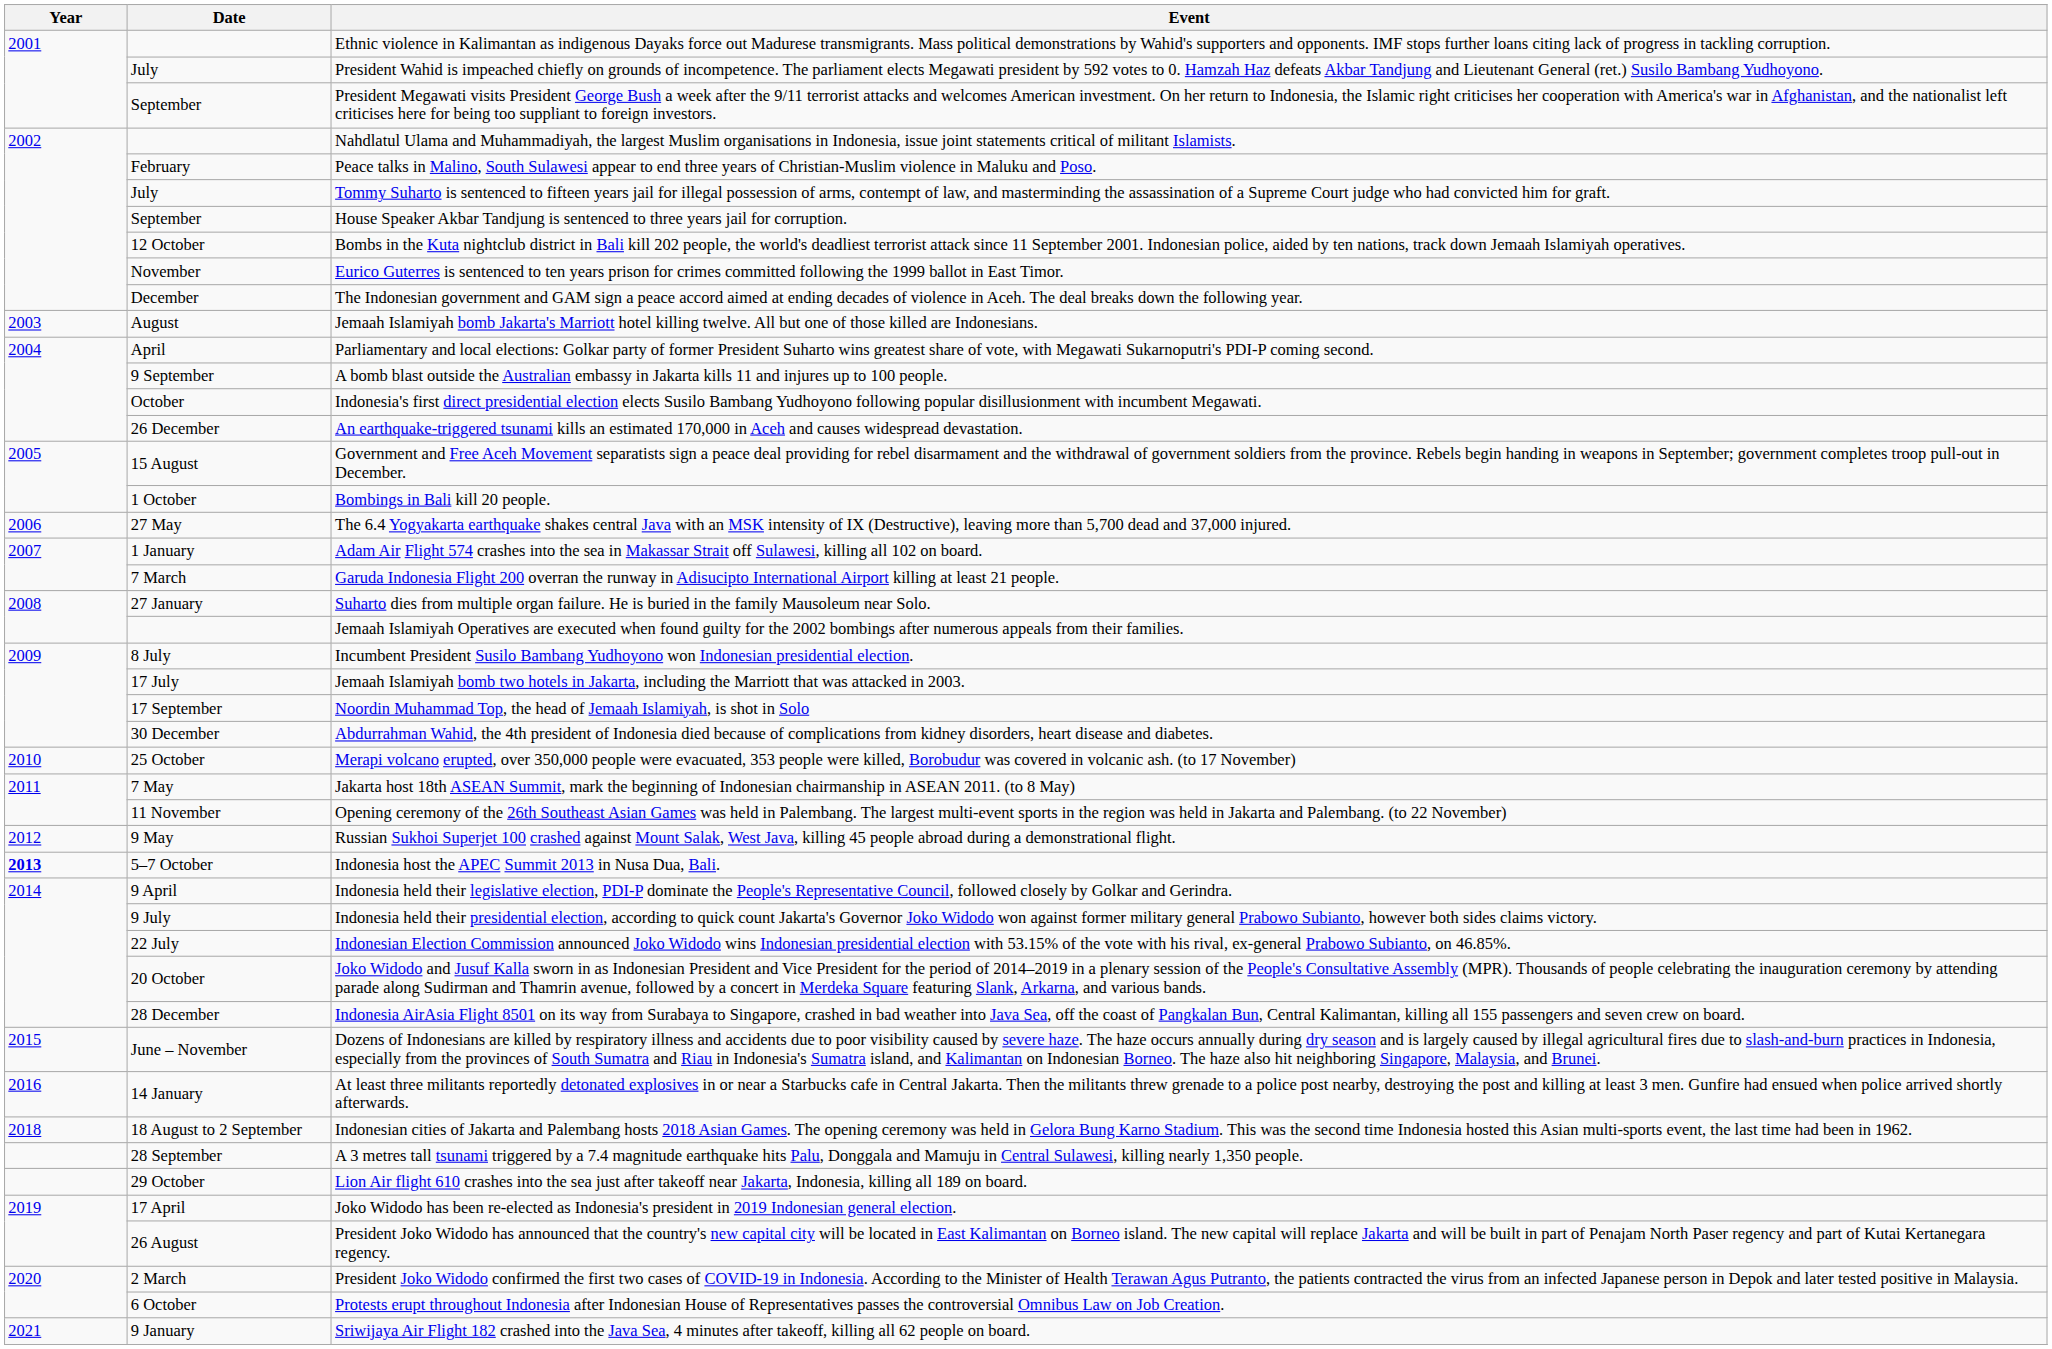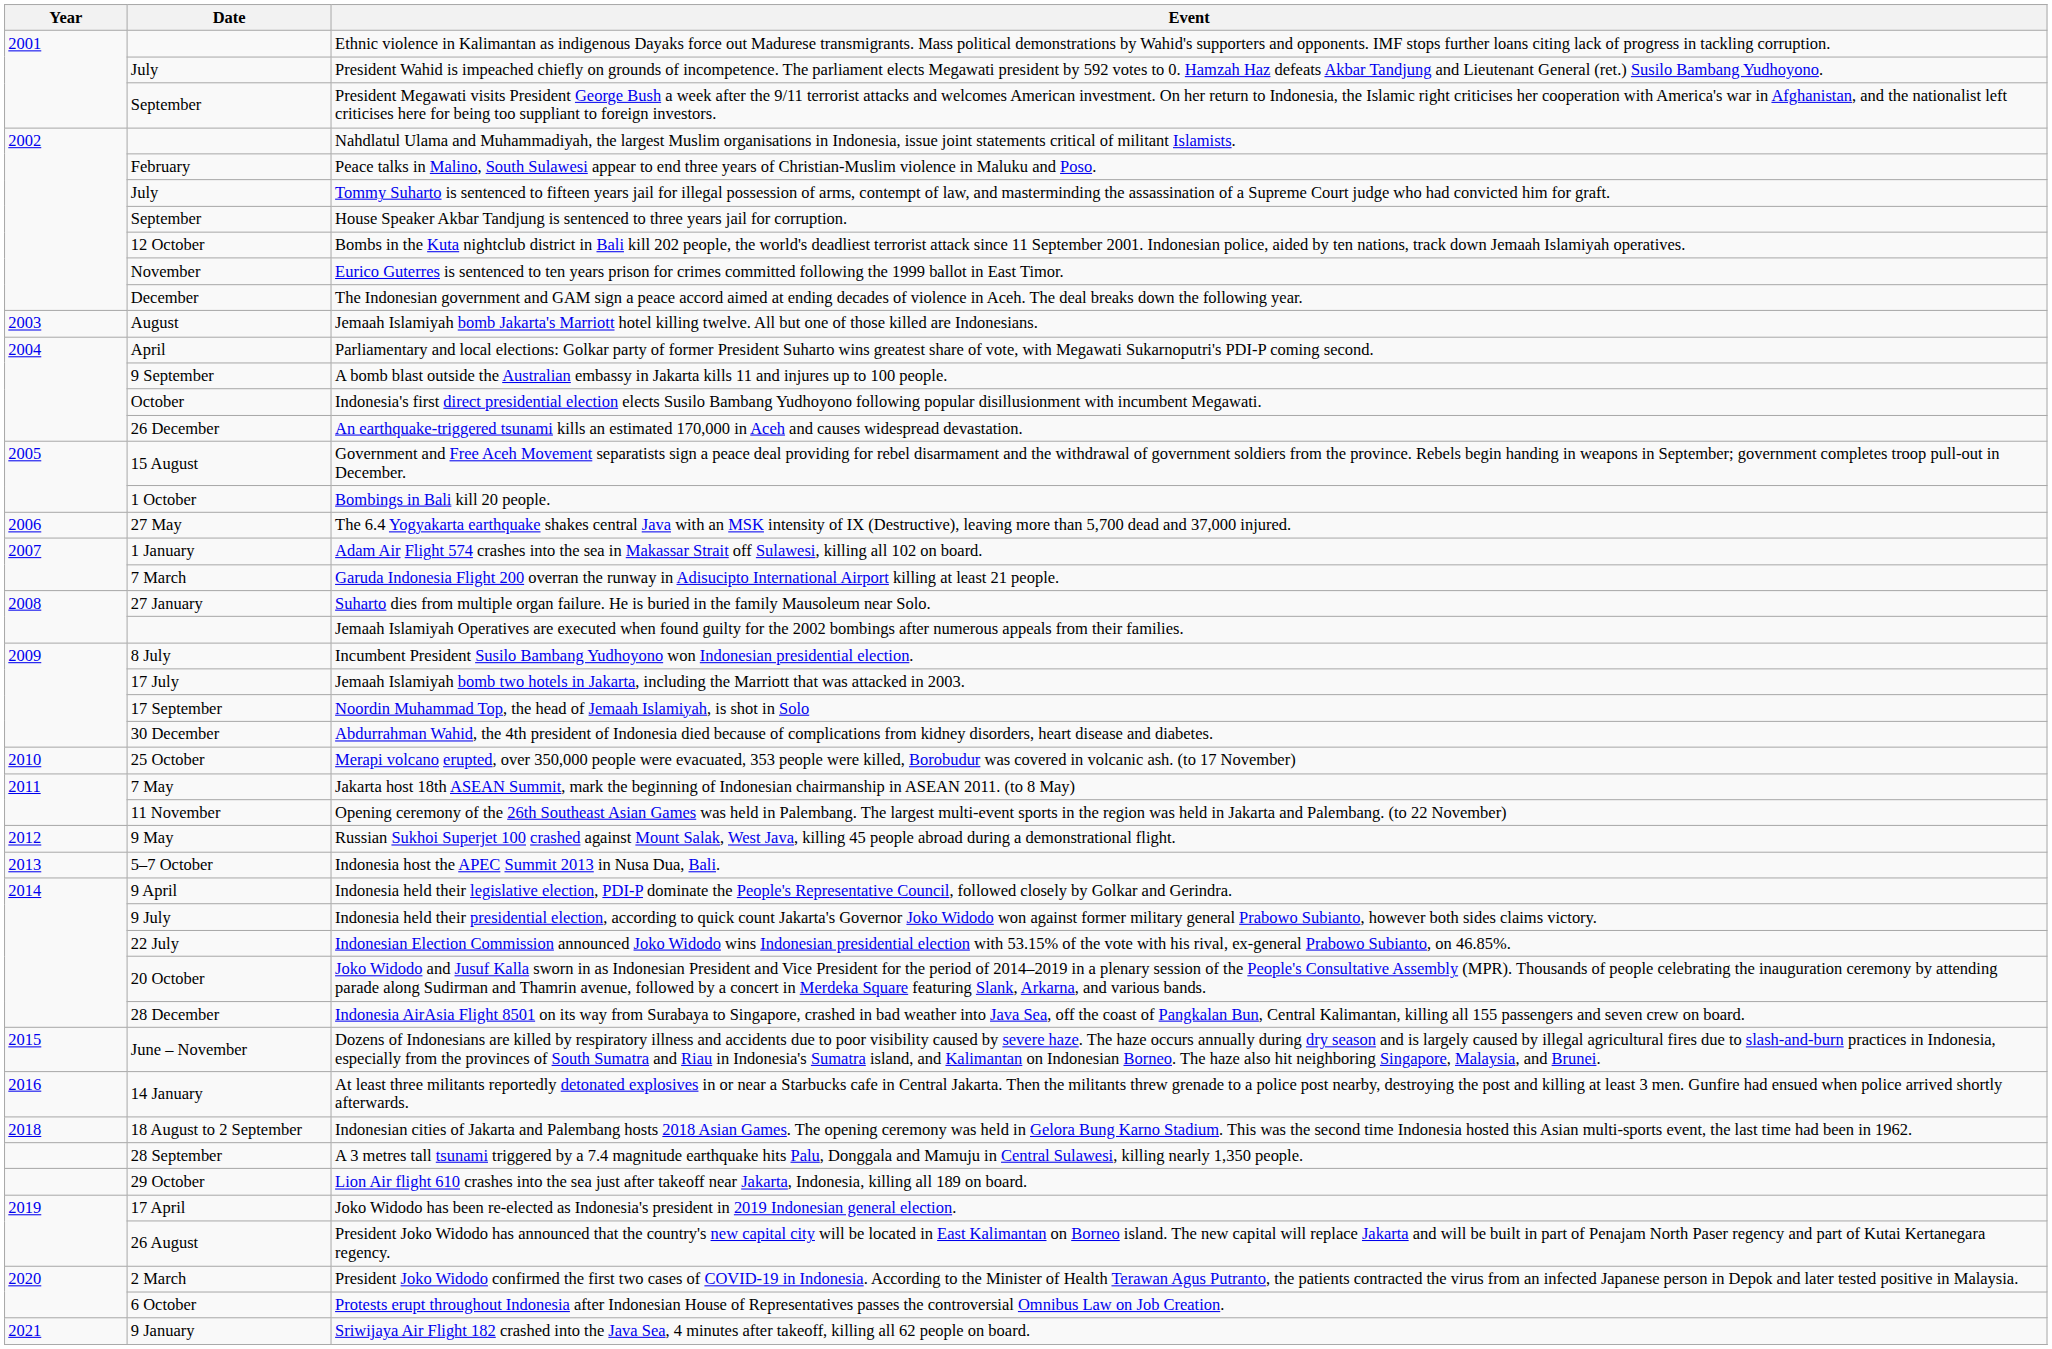(25, 864) bold -> (25, 864) normal
